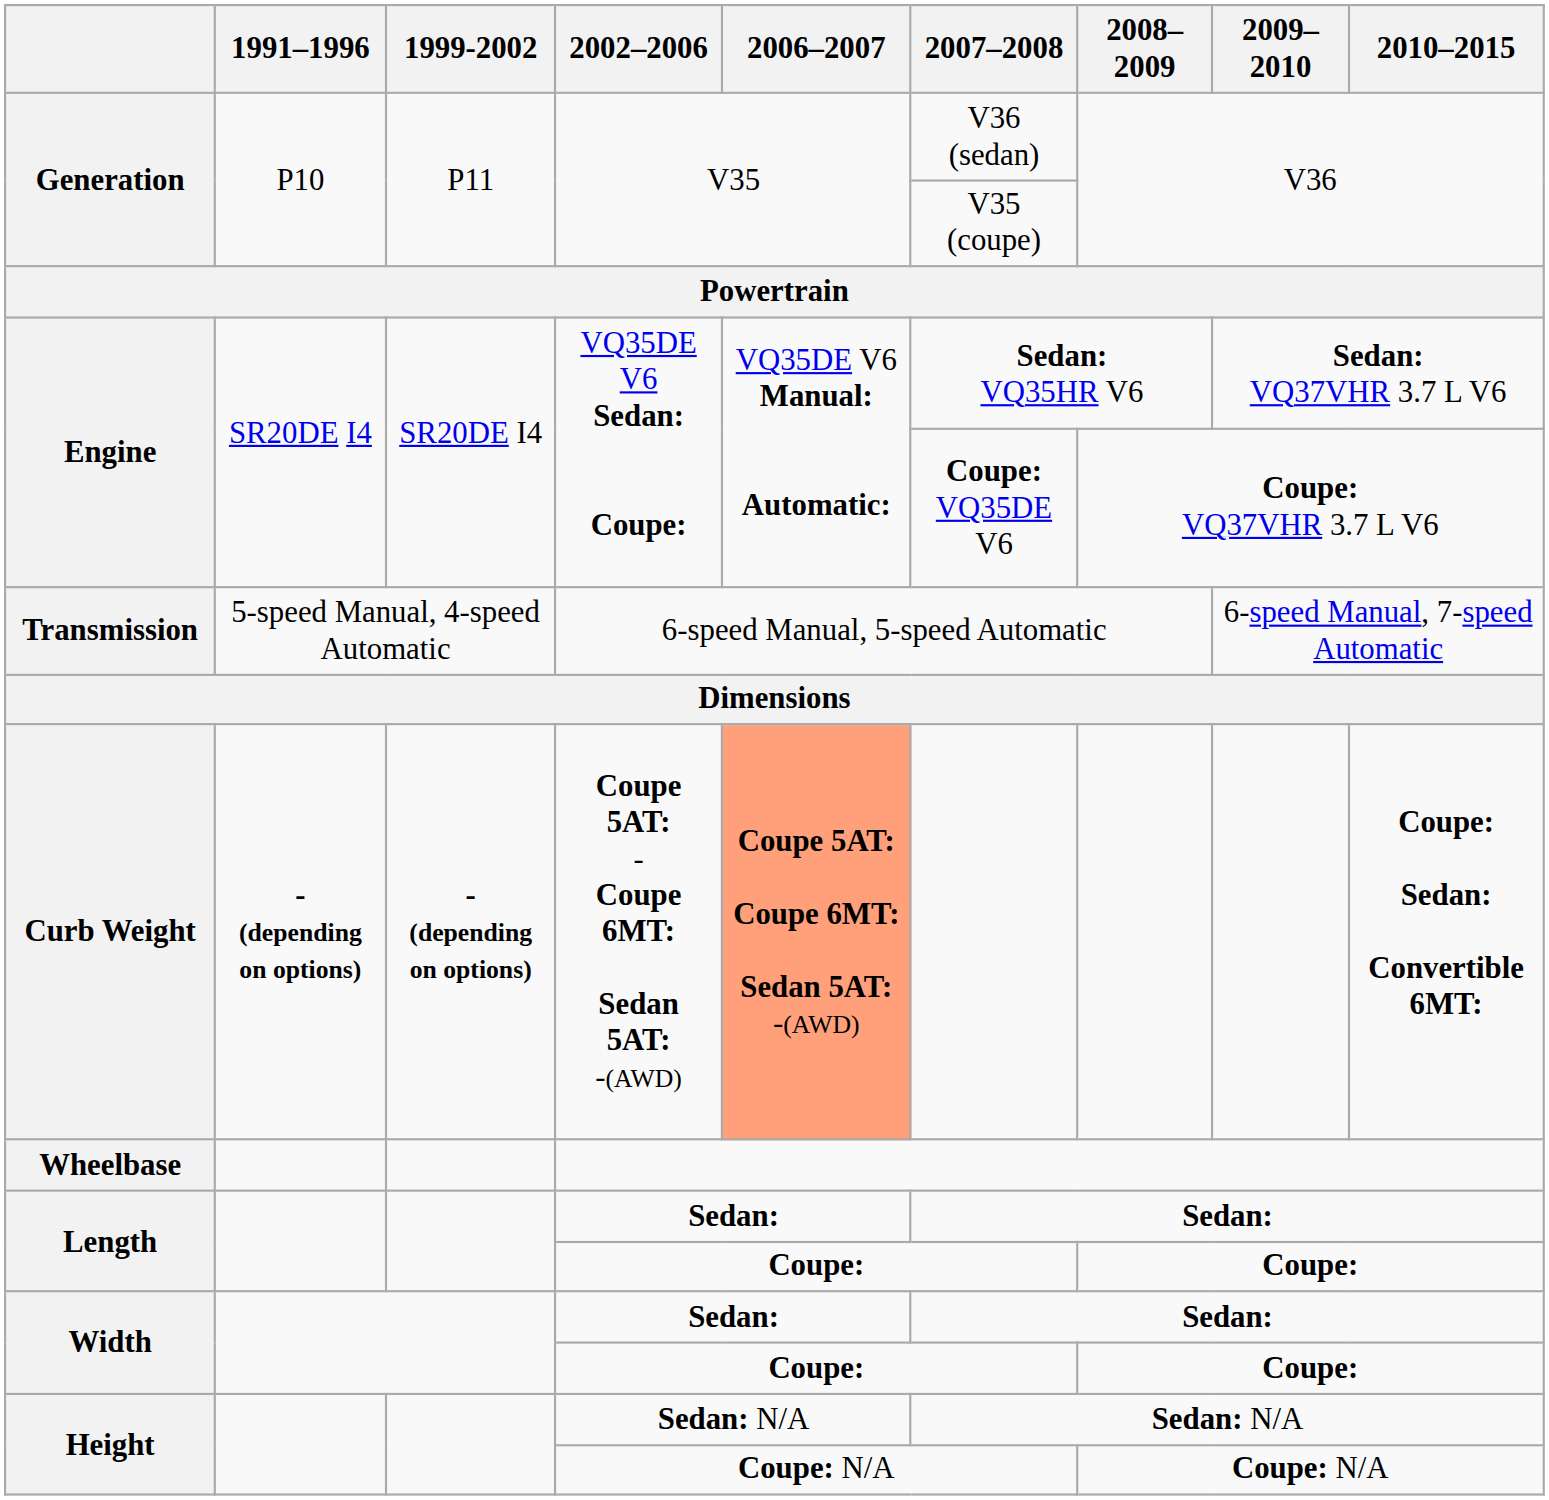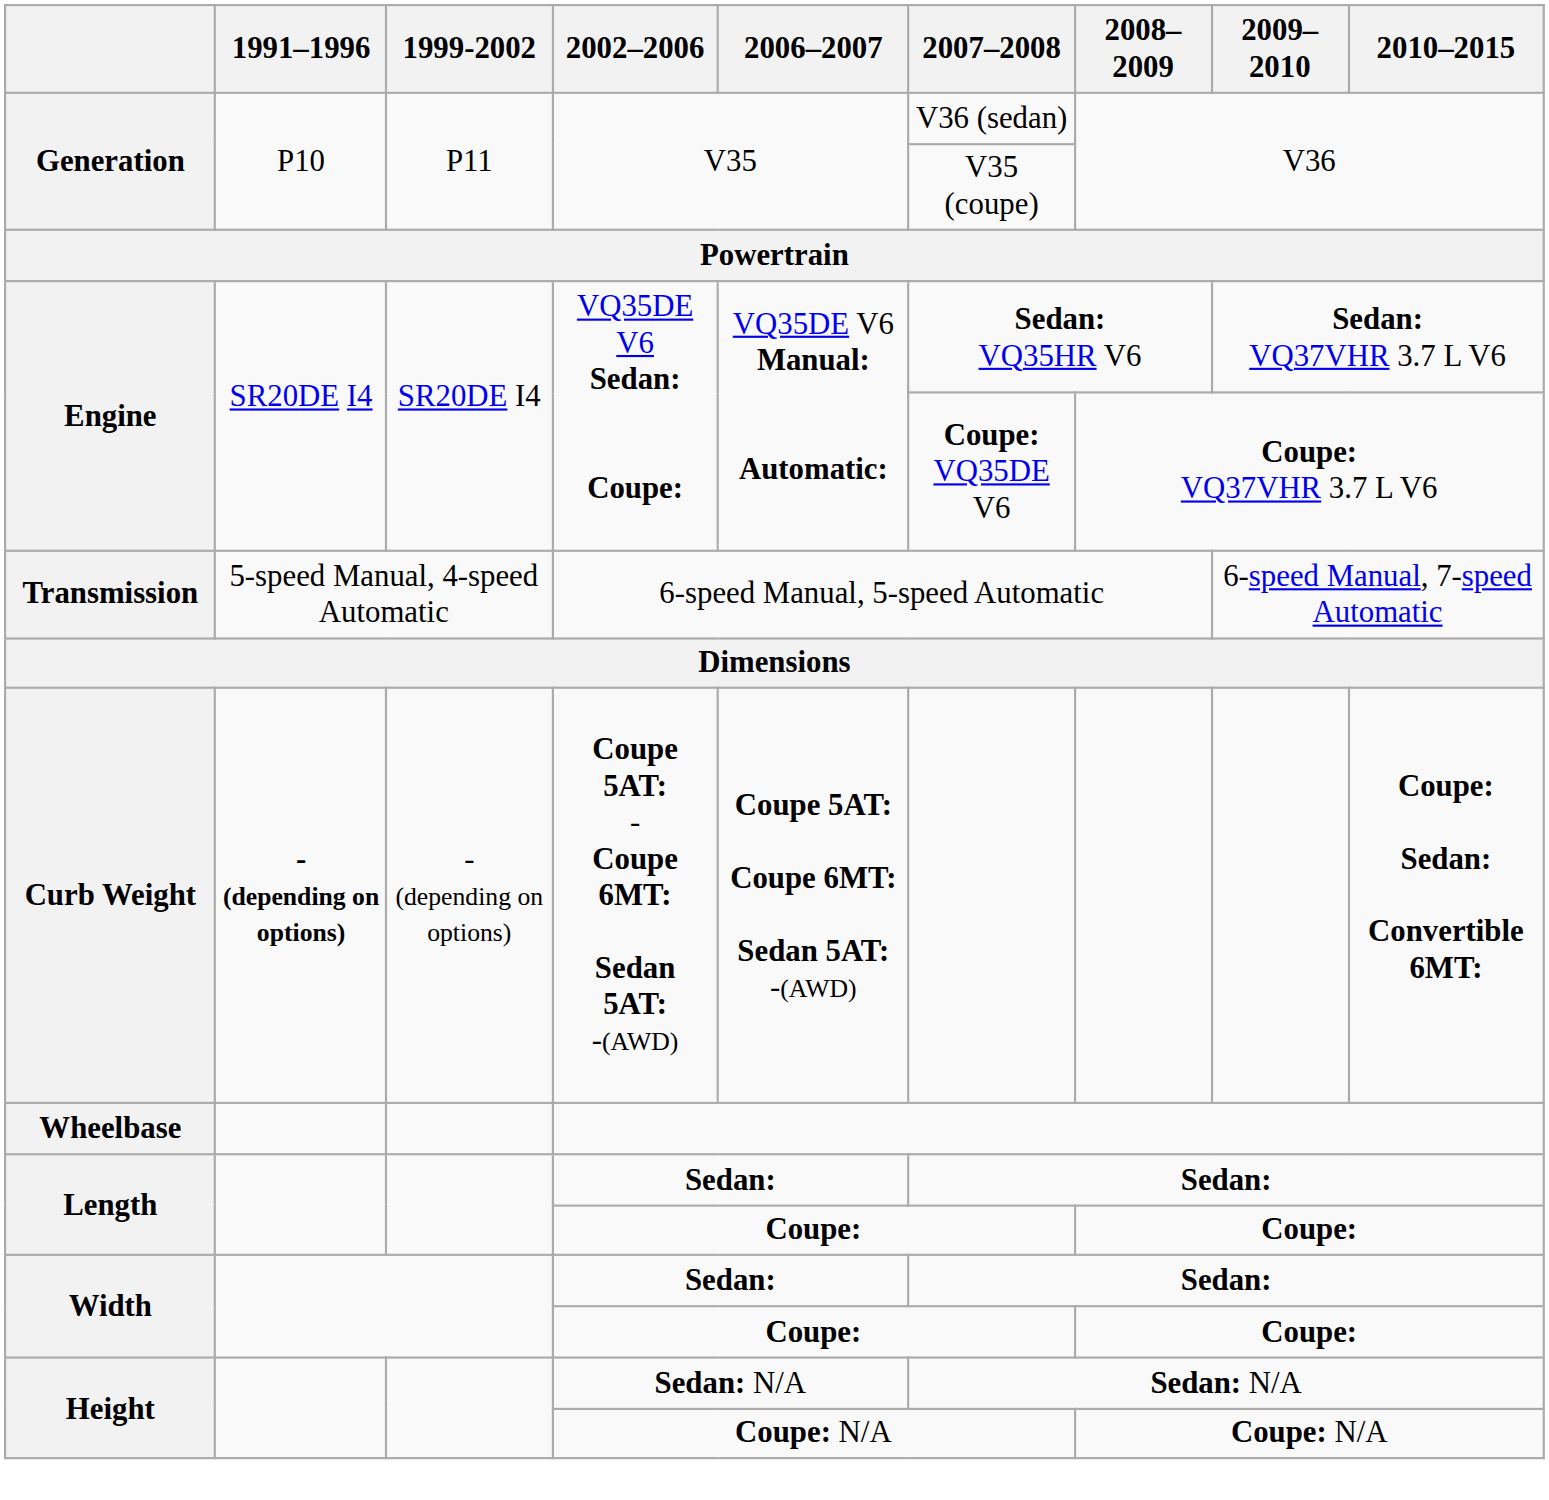(471, 931) bold -> (469, 895) normal
(816, 931) lightsalmon background -> (813, 895) no background
